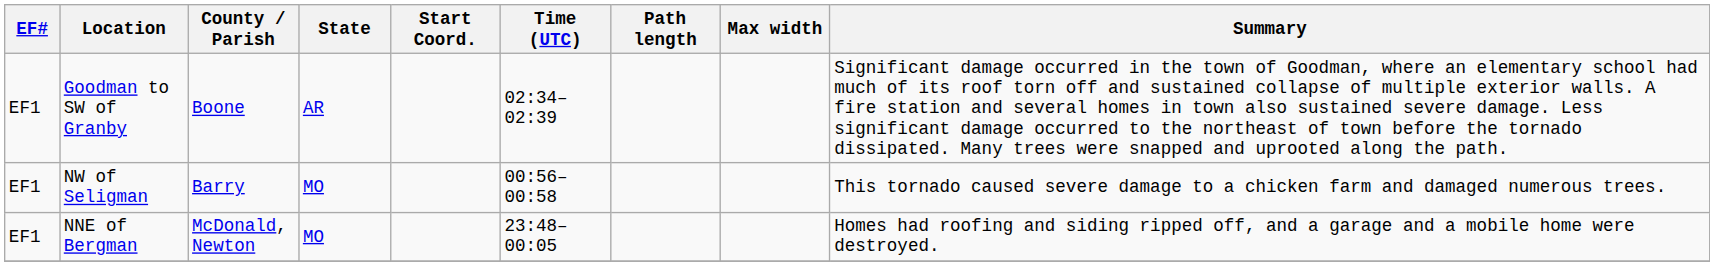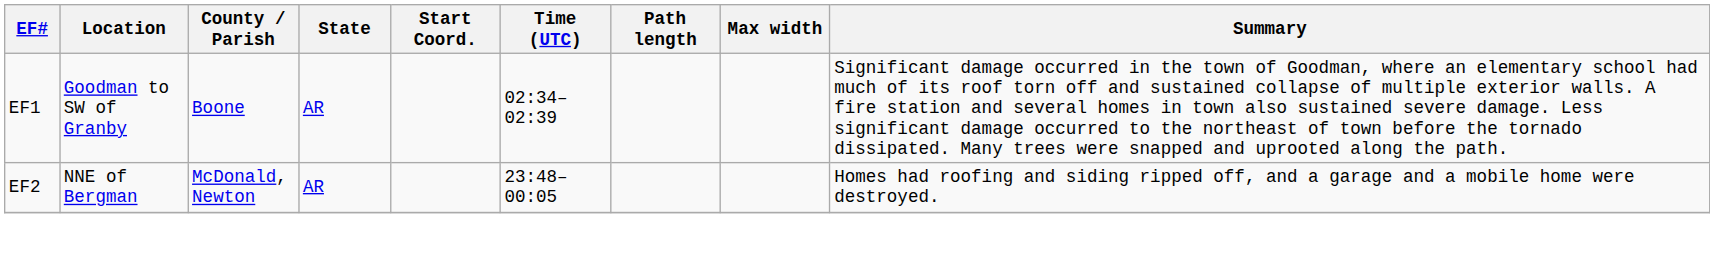- row: (106, 188)
(25, 236) EF1 -> (25, 188) EF2
(313, 236) MO -> (313, 188) AR
